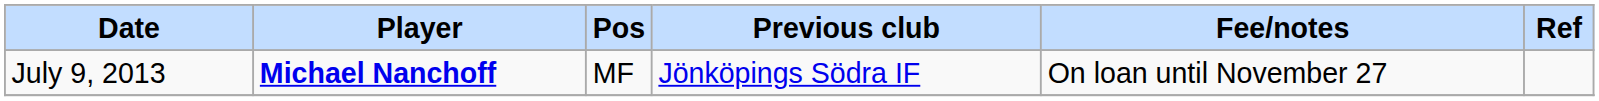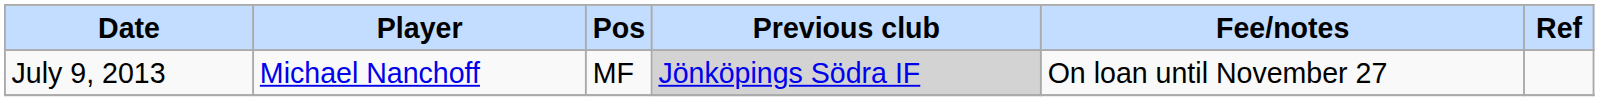(378, 73) bold -> (370, 73) normal
(789, 73) no background -> (789, 73) lightgrey background
